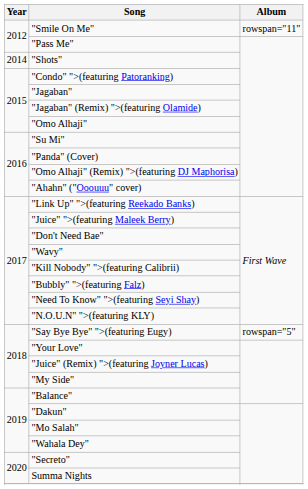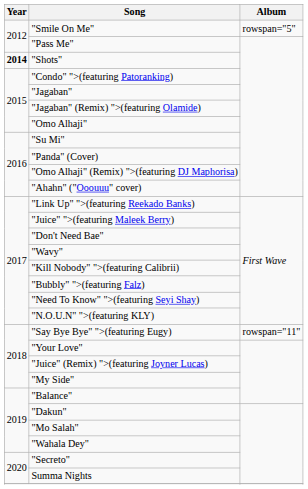(271, 28) rowspan="11" -> (269, 28) rowspan="5"
(17, 60) normal -> (17, 60) bold
(269, 332) rowspan="5" -> (271, 332) rowspan="11"
